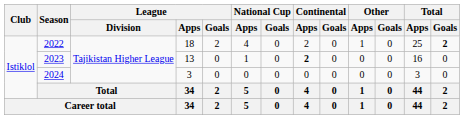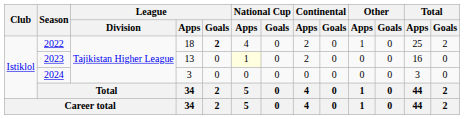(217, 43) normal -> (217, 43) bold
(445, 43) bold -> (445, 43) normal
(246, 59) no background -> (246, 59) lightyellow background
(306, 59) bold -> (306, 59) normal
